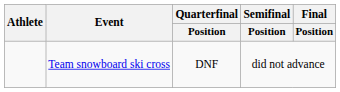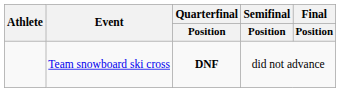(207, 64) normal -> (207, 64) bold
